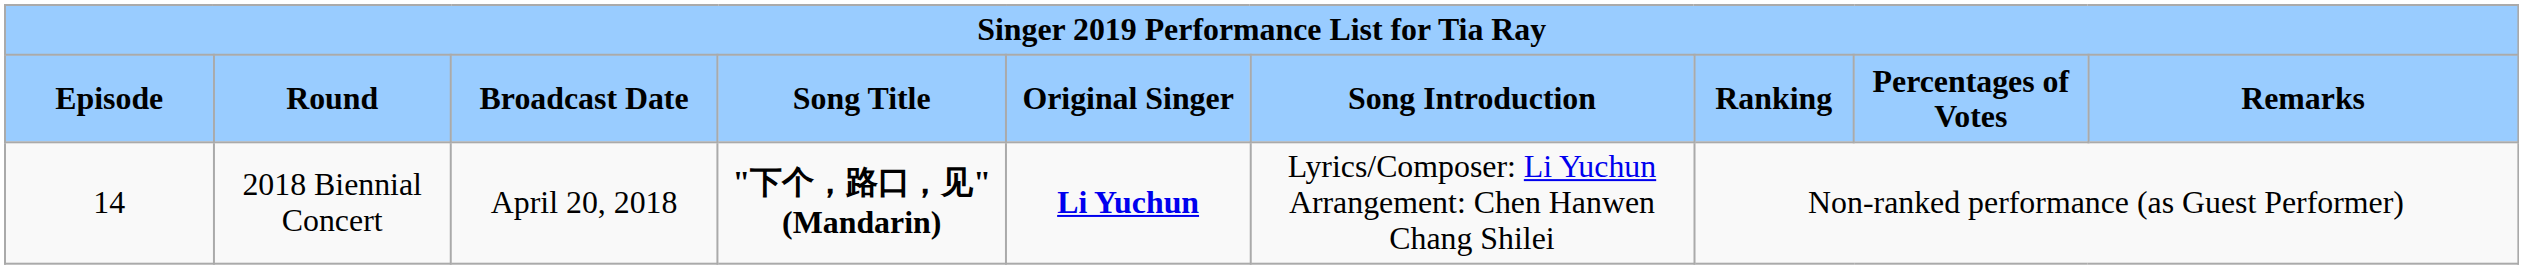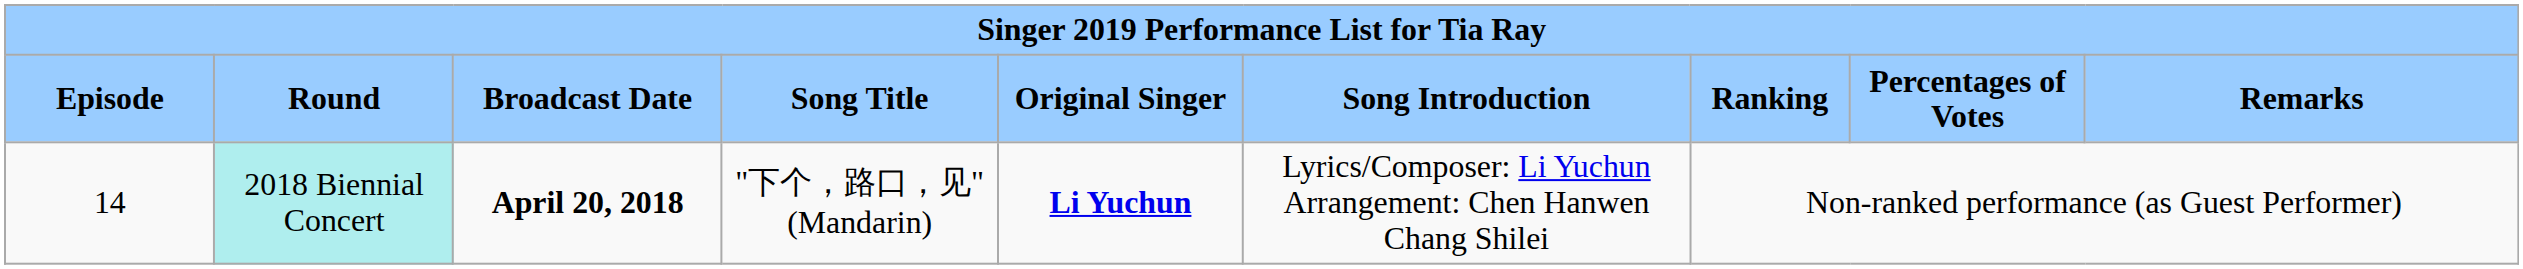(332, 202) no background -> (334, 202) paleturquoise background
(584, 202) normal -> (588, 202) bold
(862, 203) bold -> (860, 203) normal
